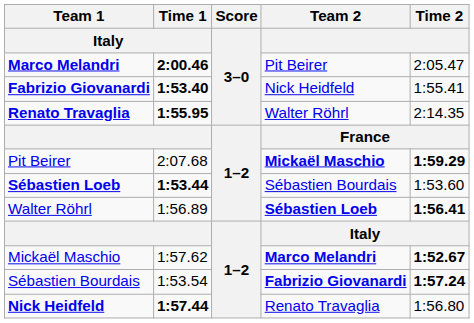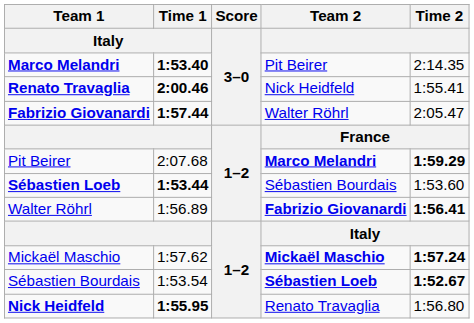(183, 64) 2:00.46 -> (183, 64) 1:53.40
(439, 64) 2:05.47 -> (439, 64) 2:14.35
(79, 88) Fabrizio Giovanardi -> (69, 88) Renato Travaglia
(183, 88) 1:53.40 -> (183, 88) 2:00.46
(69, 112) Renato Travaglia -> (79, 112) Fabrizio Giovanardi
(183, 112) 1:55.95 -> (183, 112) 1:57.44
(439, 112) 2:14.35 -> (439, 112) 2:05.47
(325, 161) Mickaël Maschio -> (320, 161) Marco Melandri
(321, 209) Sébastien Loeb -> (336, 209) Fabrizio Giovanardi
(320, 257) Marco Melandri -> (325, 257) Mickaël Maschio
(439, 257) 1:52.67 -> (439, 257) 1:57.24
(336, 281) Fabrizio Giovanardi -> (321, 281) Sébastien Loeb
(439, 281) 1:57.24 -> (439, 281) 1:52.67
(183, 305) 1:57.44 -> (183, 305) 1:55.95
